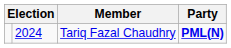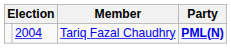(28, 33) 2024 -> (28, 33) 2004
